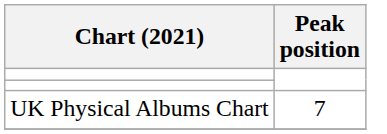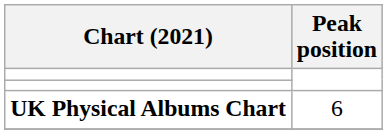(139, 109) normal -> (148, 109) bold
(320, 109) 7 -> (337, 109) 6
